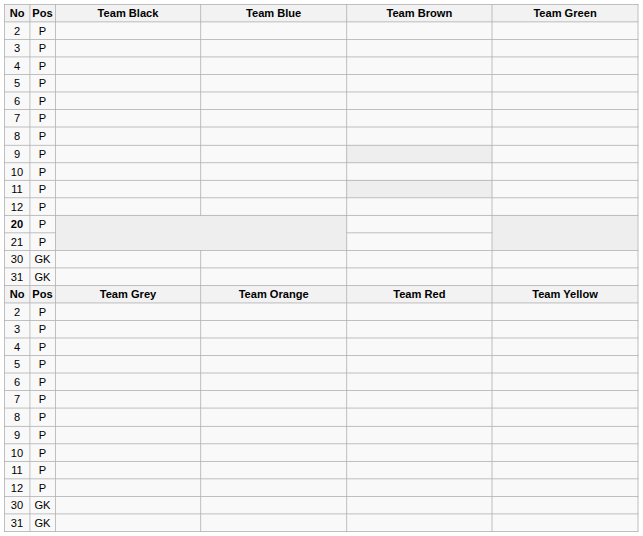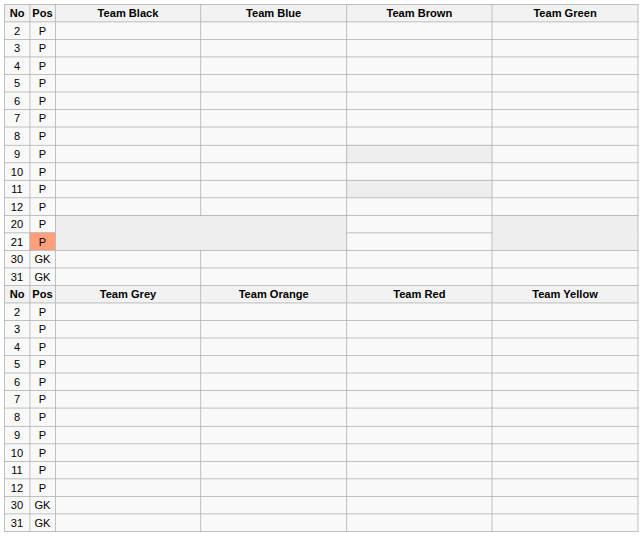(17, 224) bold -> (17, 224) normal
(42, 242) no background -> (42, 242) lightsalmon background
